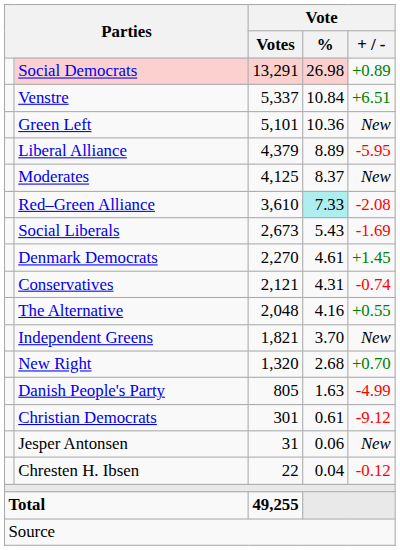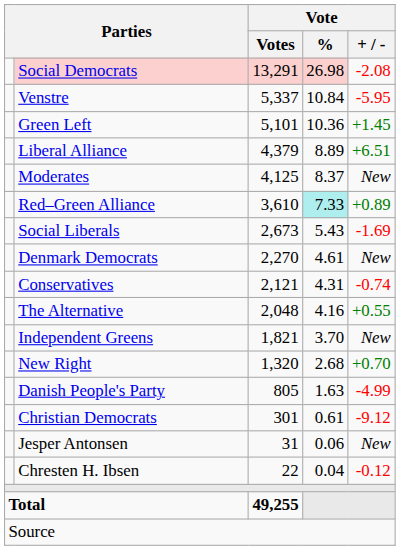(371, 71) +0.89 -> (373, 71) -2.08
(371, 97) +6.51 -> (373, 97) -5.95
(376, 124) New -> (371, 124) +1.45
(373, 151) -5.95 -> (371, 151) +6.51
(373, 204) -2.08 -> (371, 204) +0.89
(371, 257) +1.45 -> (376, 257) New
